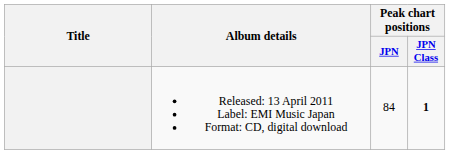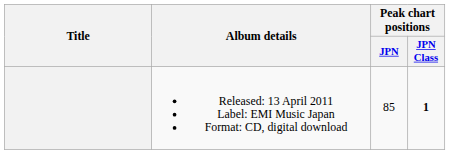(389, 107) 84 -> (389, 107) 85
